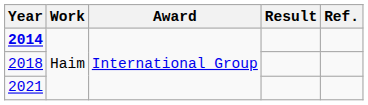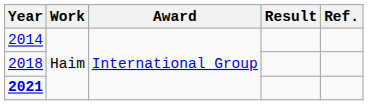(26, 40) bold -> (26, 40) normal
(26, 88) normal -> (26, 88) bold
